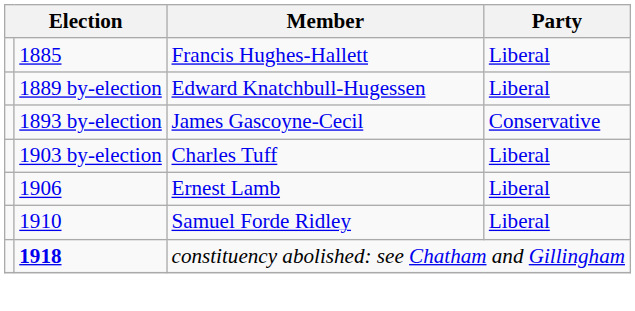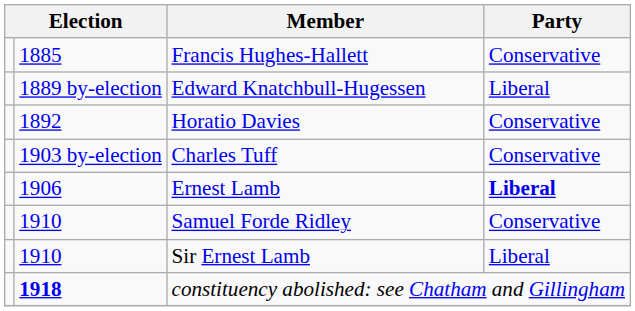(519, 54) Liberal -> (545, 54) Conservative
+ row: (236, 121)
- row: (267, 121)
(519, 155) Liberal -> (545, 155) Conservative
(519, 188) normal -> (522, 188) bold
(519, 222) Liberal -> (545, 222) Conservative
+ row: (241, 255)
